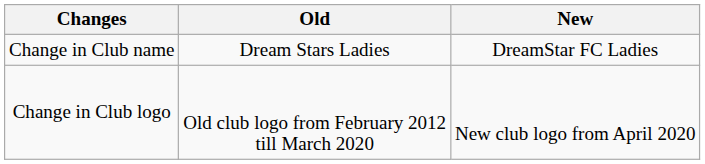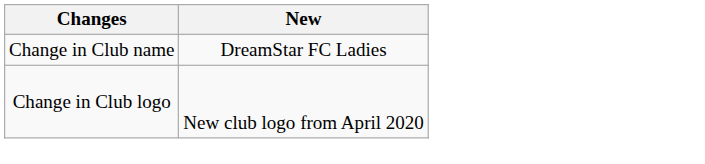- column: (315, 19)
